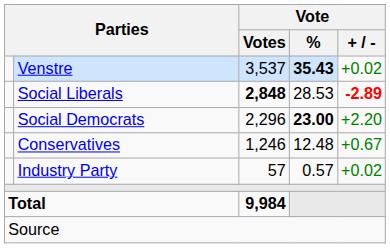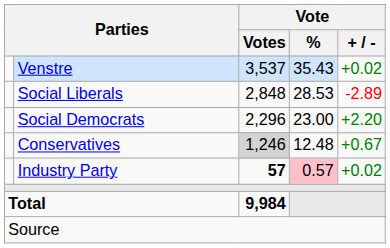(313, 68) bold -> (313, 68) normal
(266, 94) bold -> (266, 94) normal
(364, 94) bold -> (364, 94) normal
(313, 119) bold -> (313, 119) normal
(266, 145) no background -> (266, 145) lightgrey background
(277, 171) normal -> (277, 171) bold
(318, 171) no background -> (318, 171) pink background
